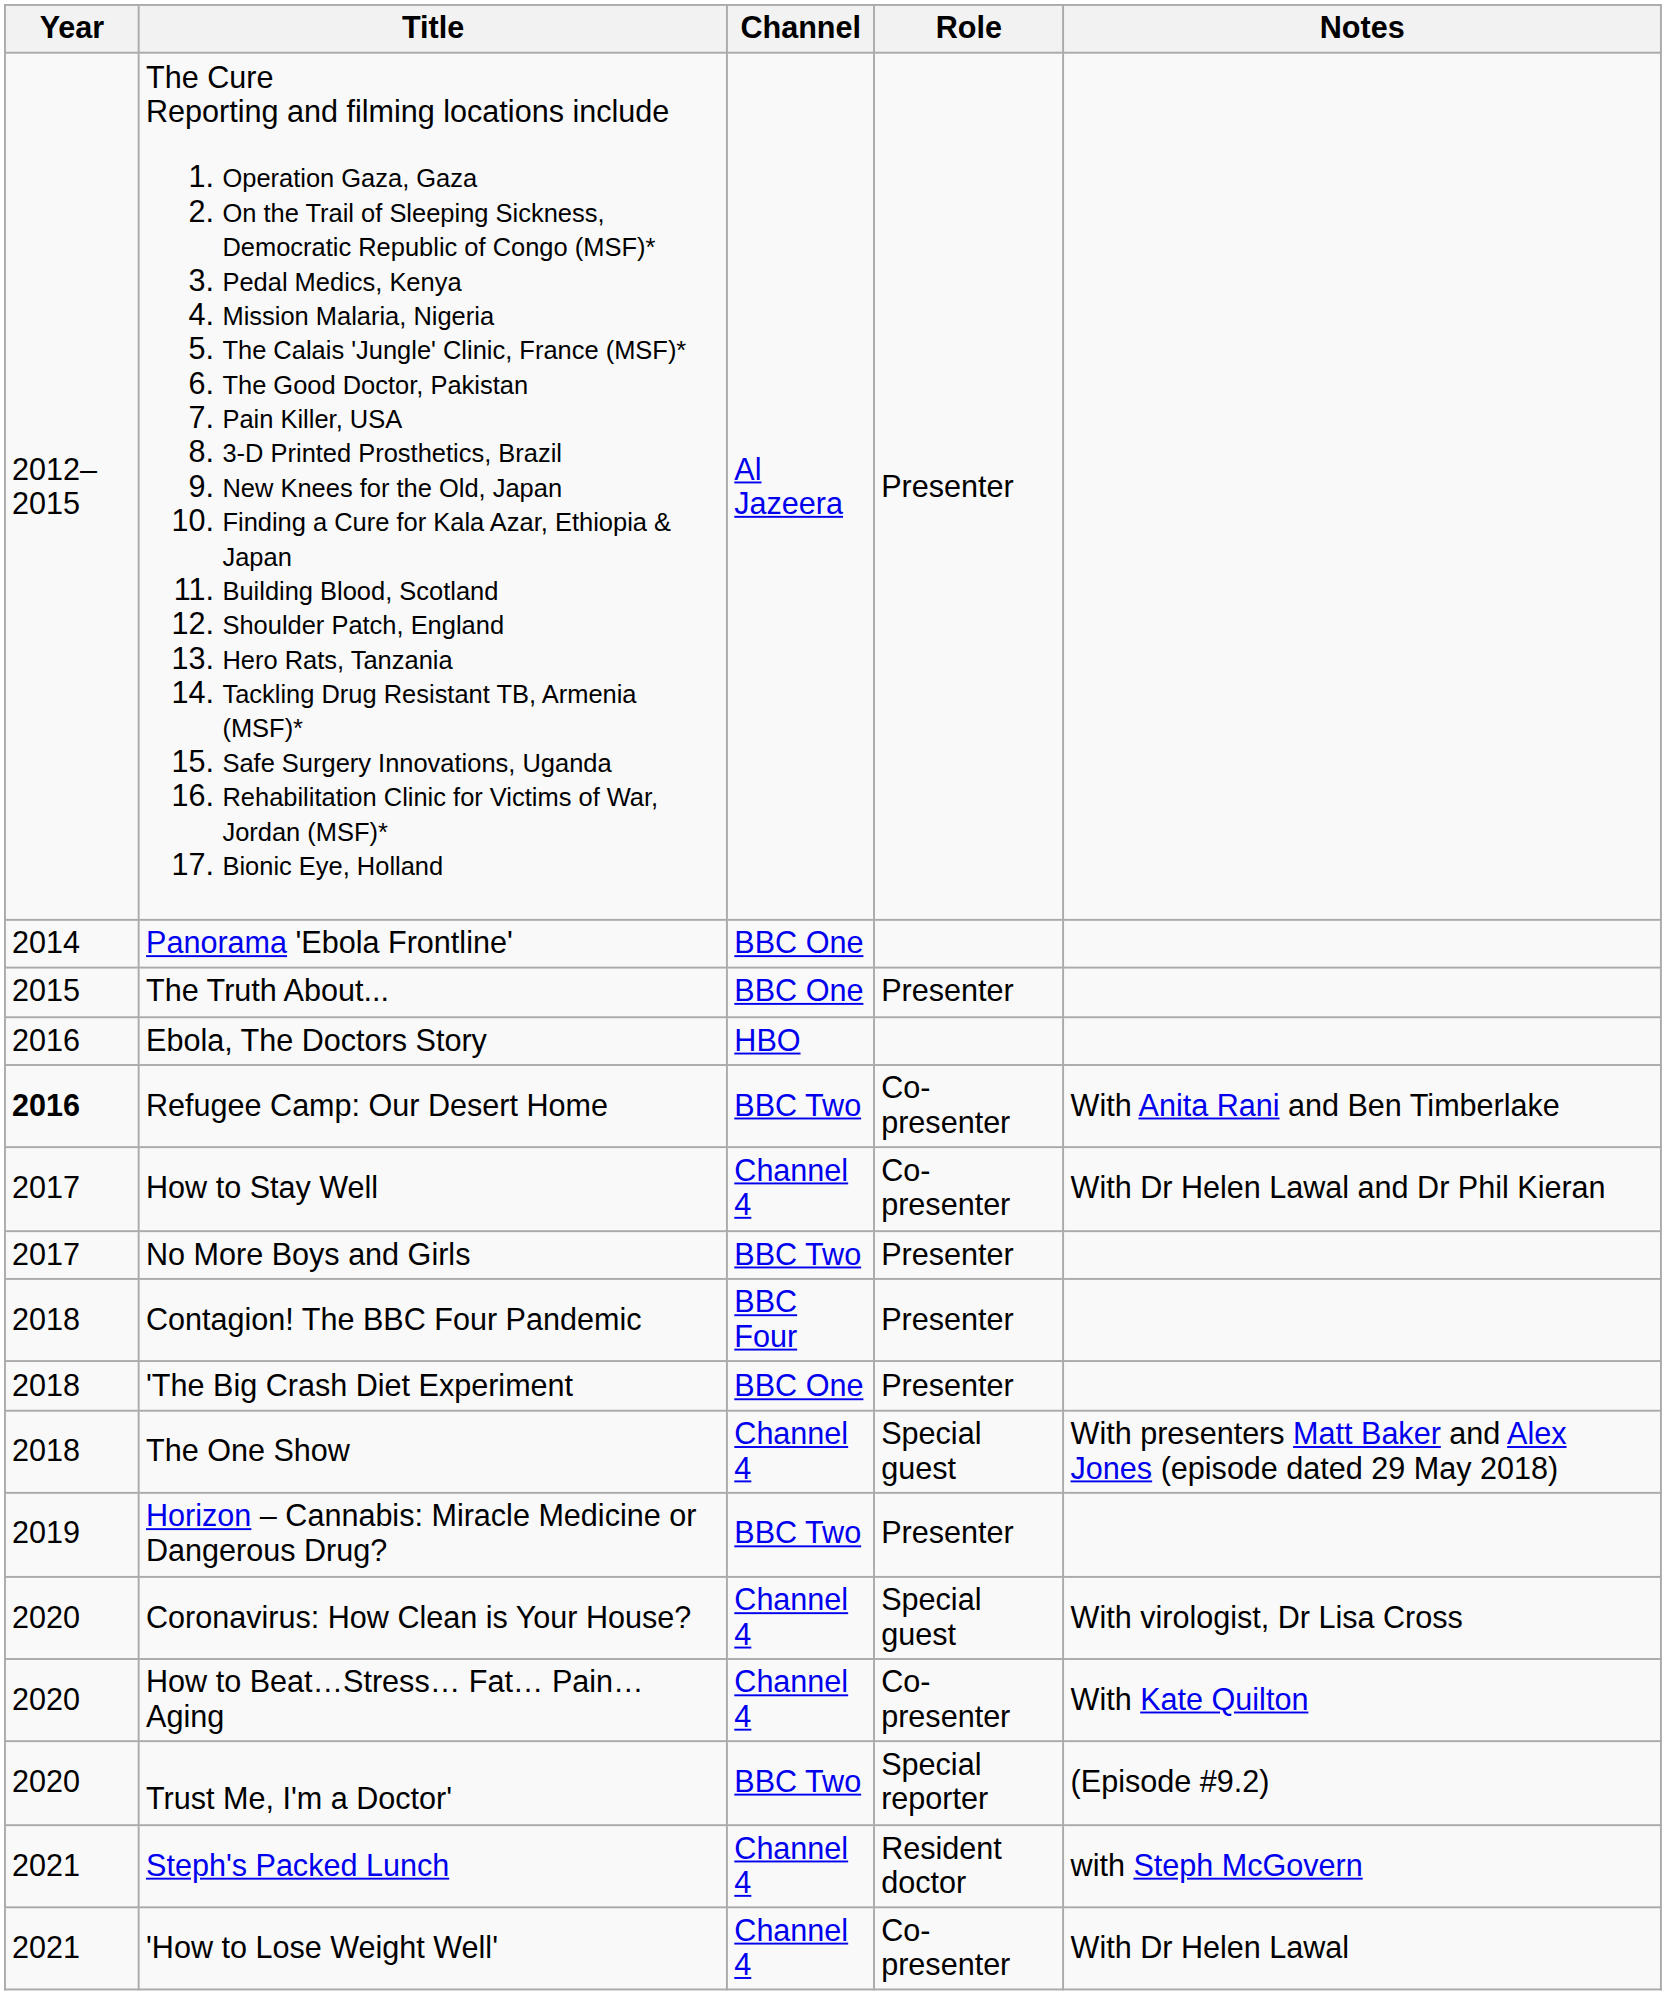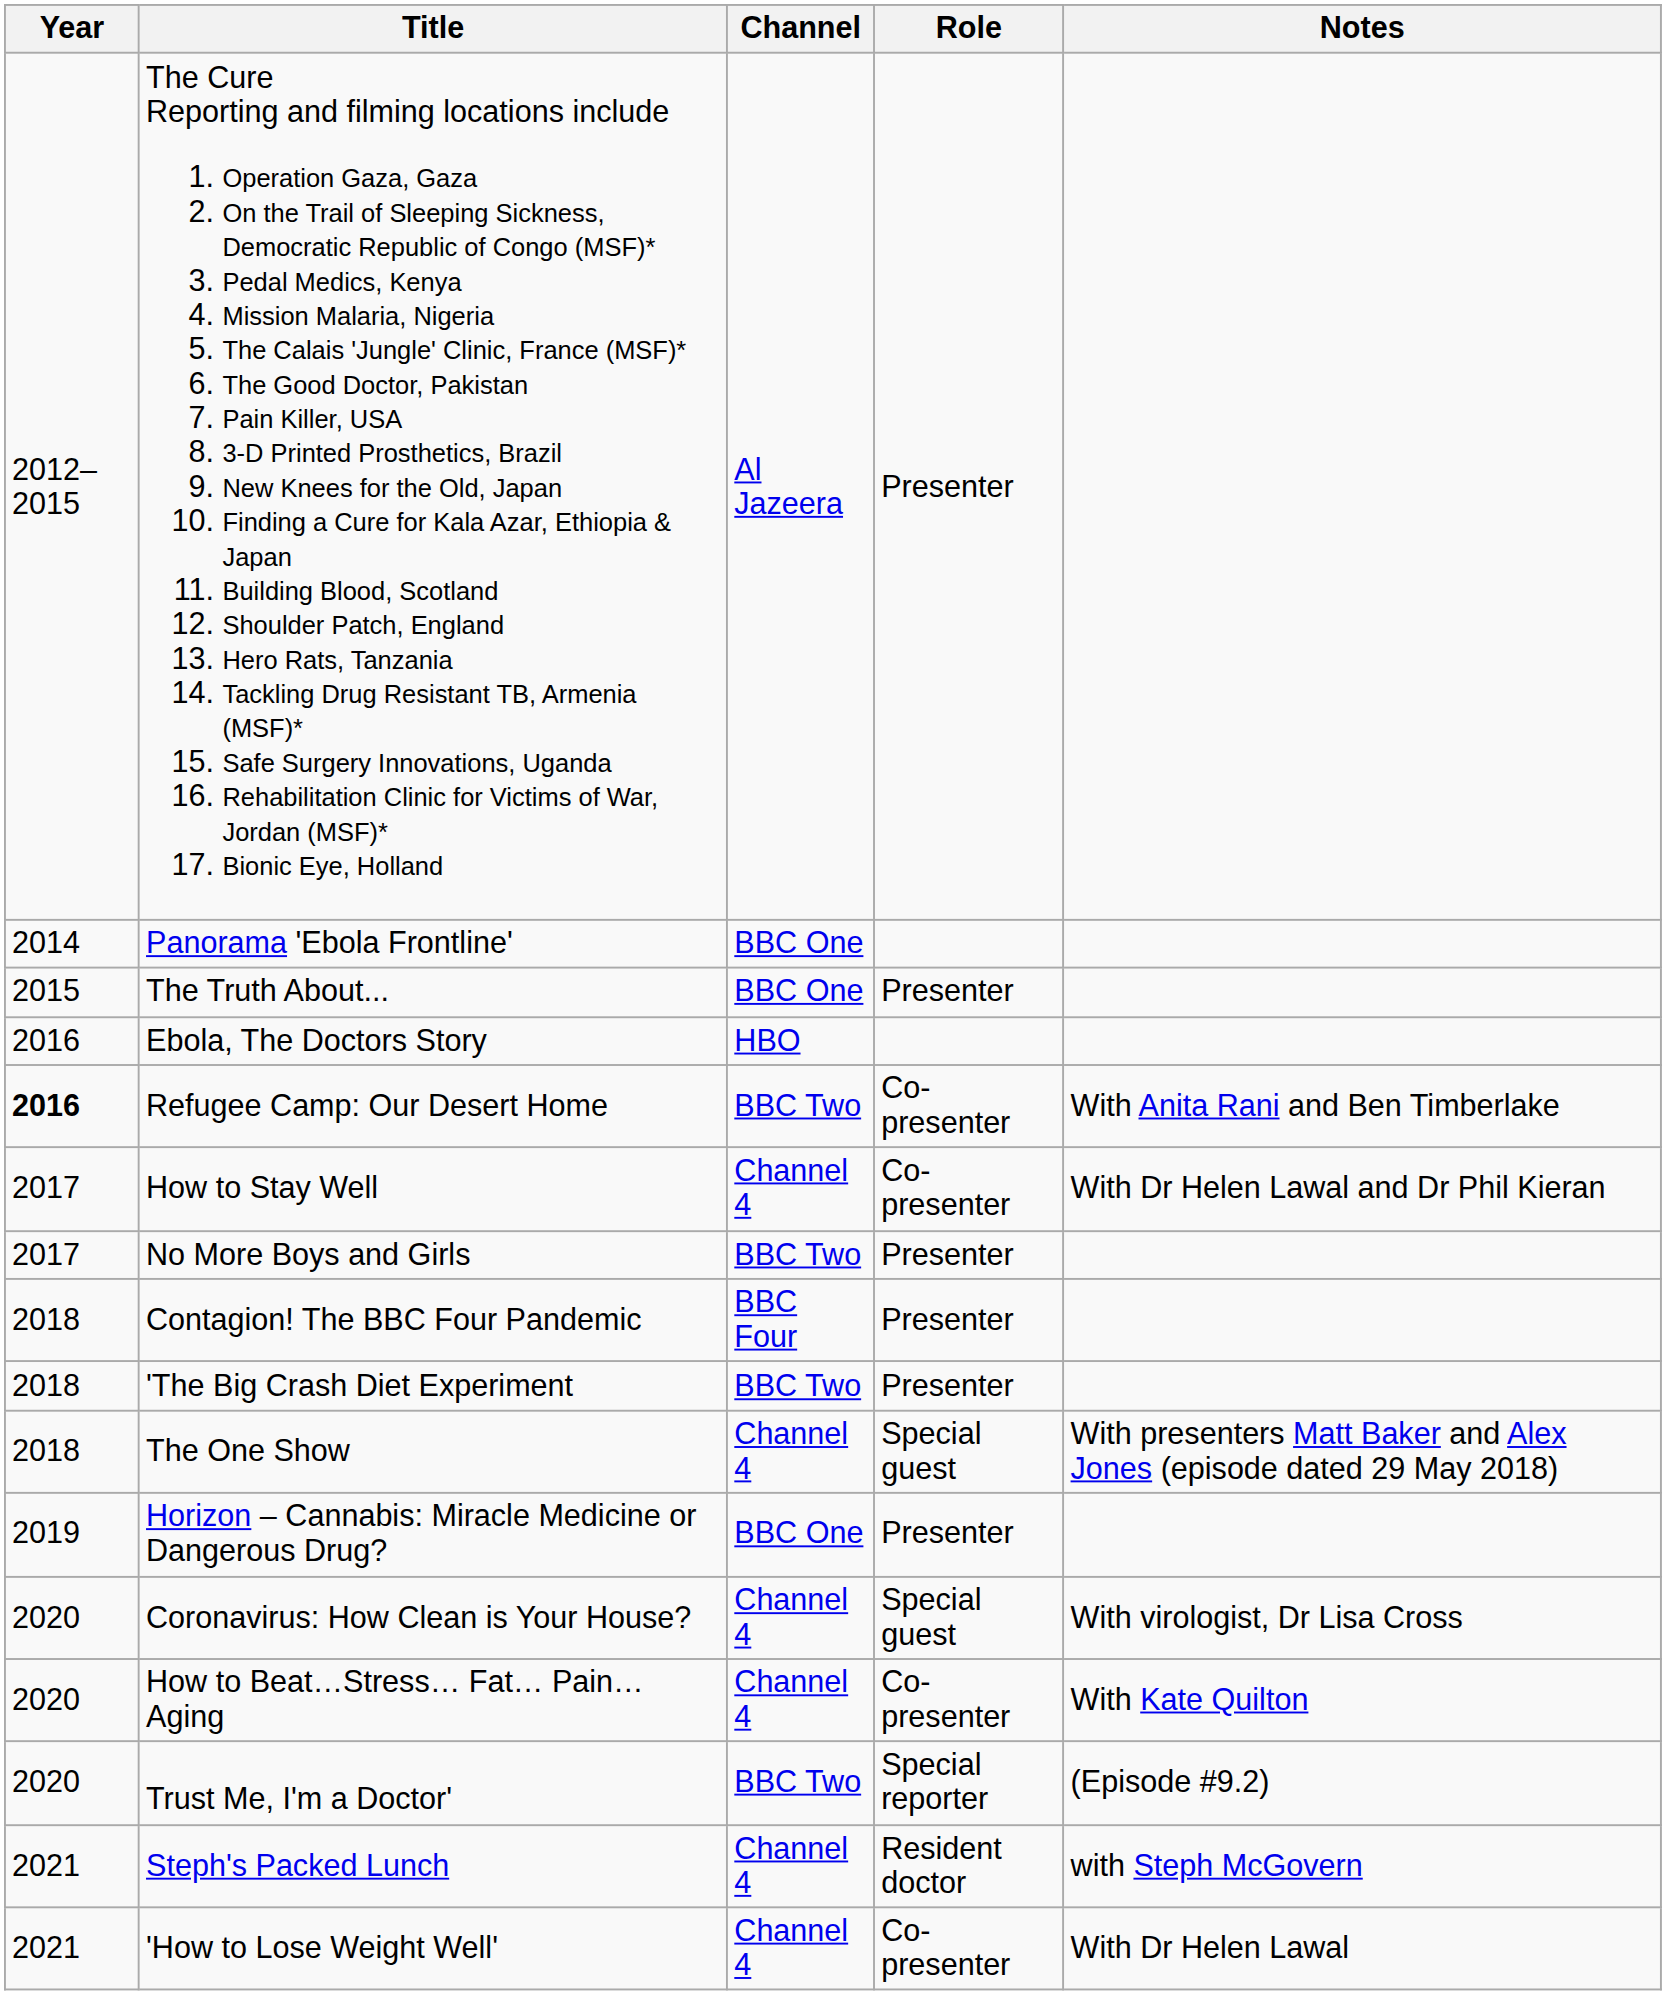(799, 1385) BBC One -> (798, 1385) BBC Two
(798, 1534) BBC Two -> (799, 1534) BBC One
